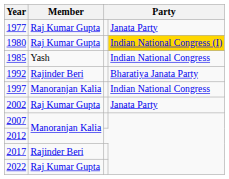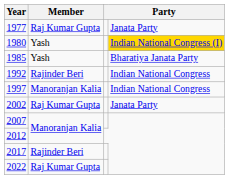(65, 43) Raj Kumar Gupta -> (40, 43) Yash
(160, 58) Indian National Congress -> (154, 58) Bharatiya Janata Party
(154, 74) Bharatiya Janata Party -> (160, 74) Indian National Congress
